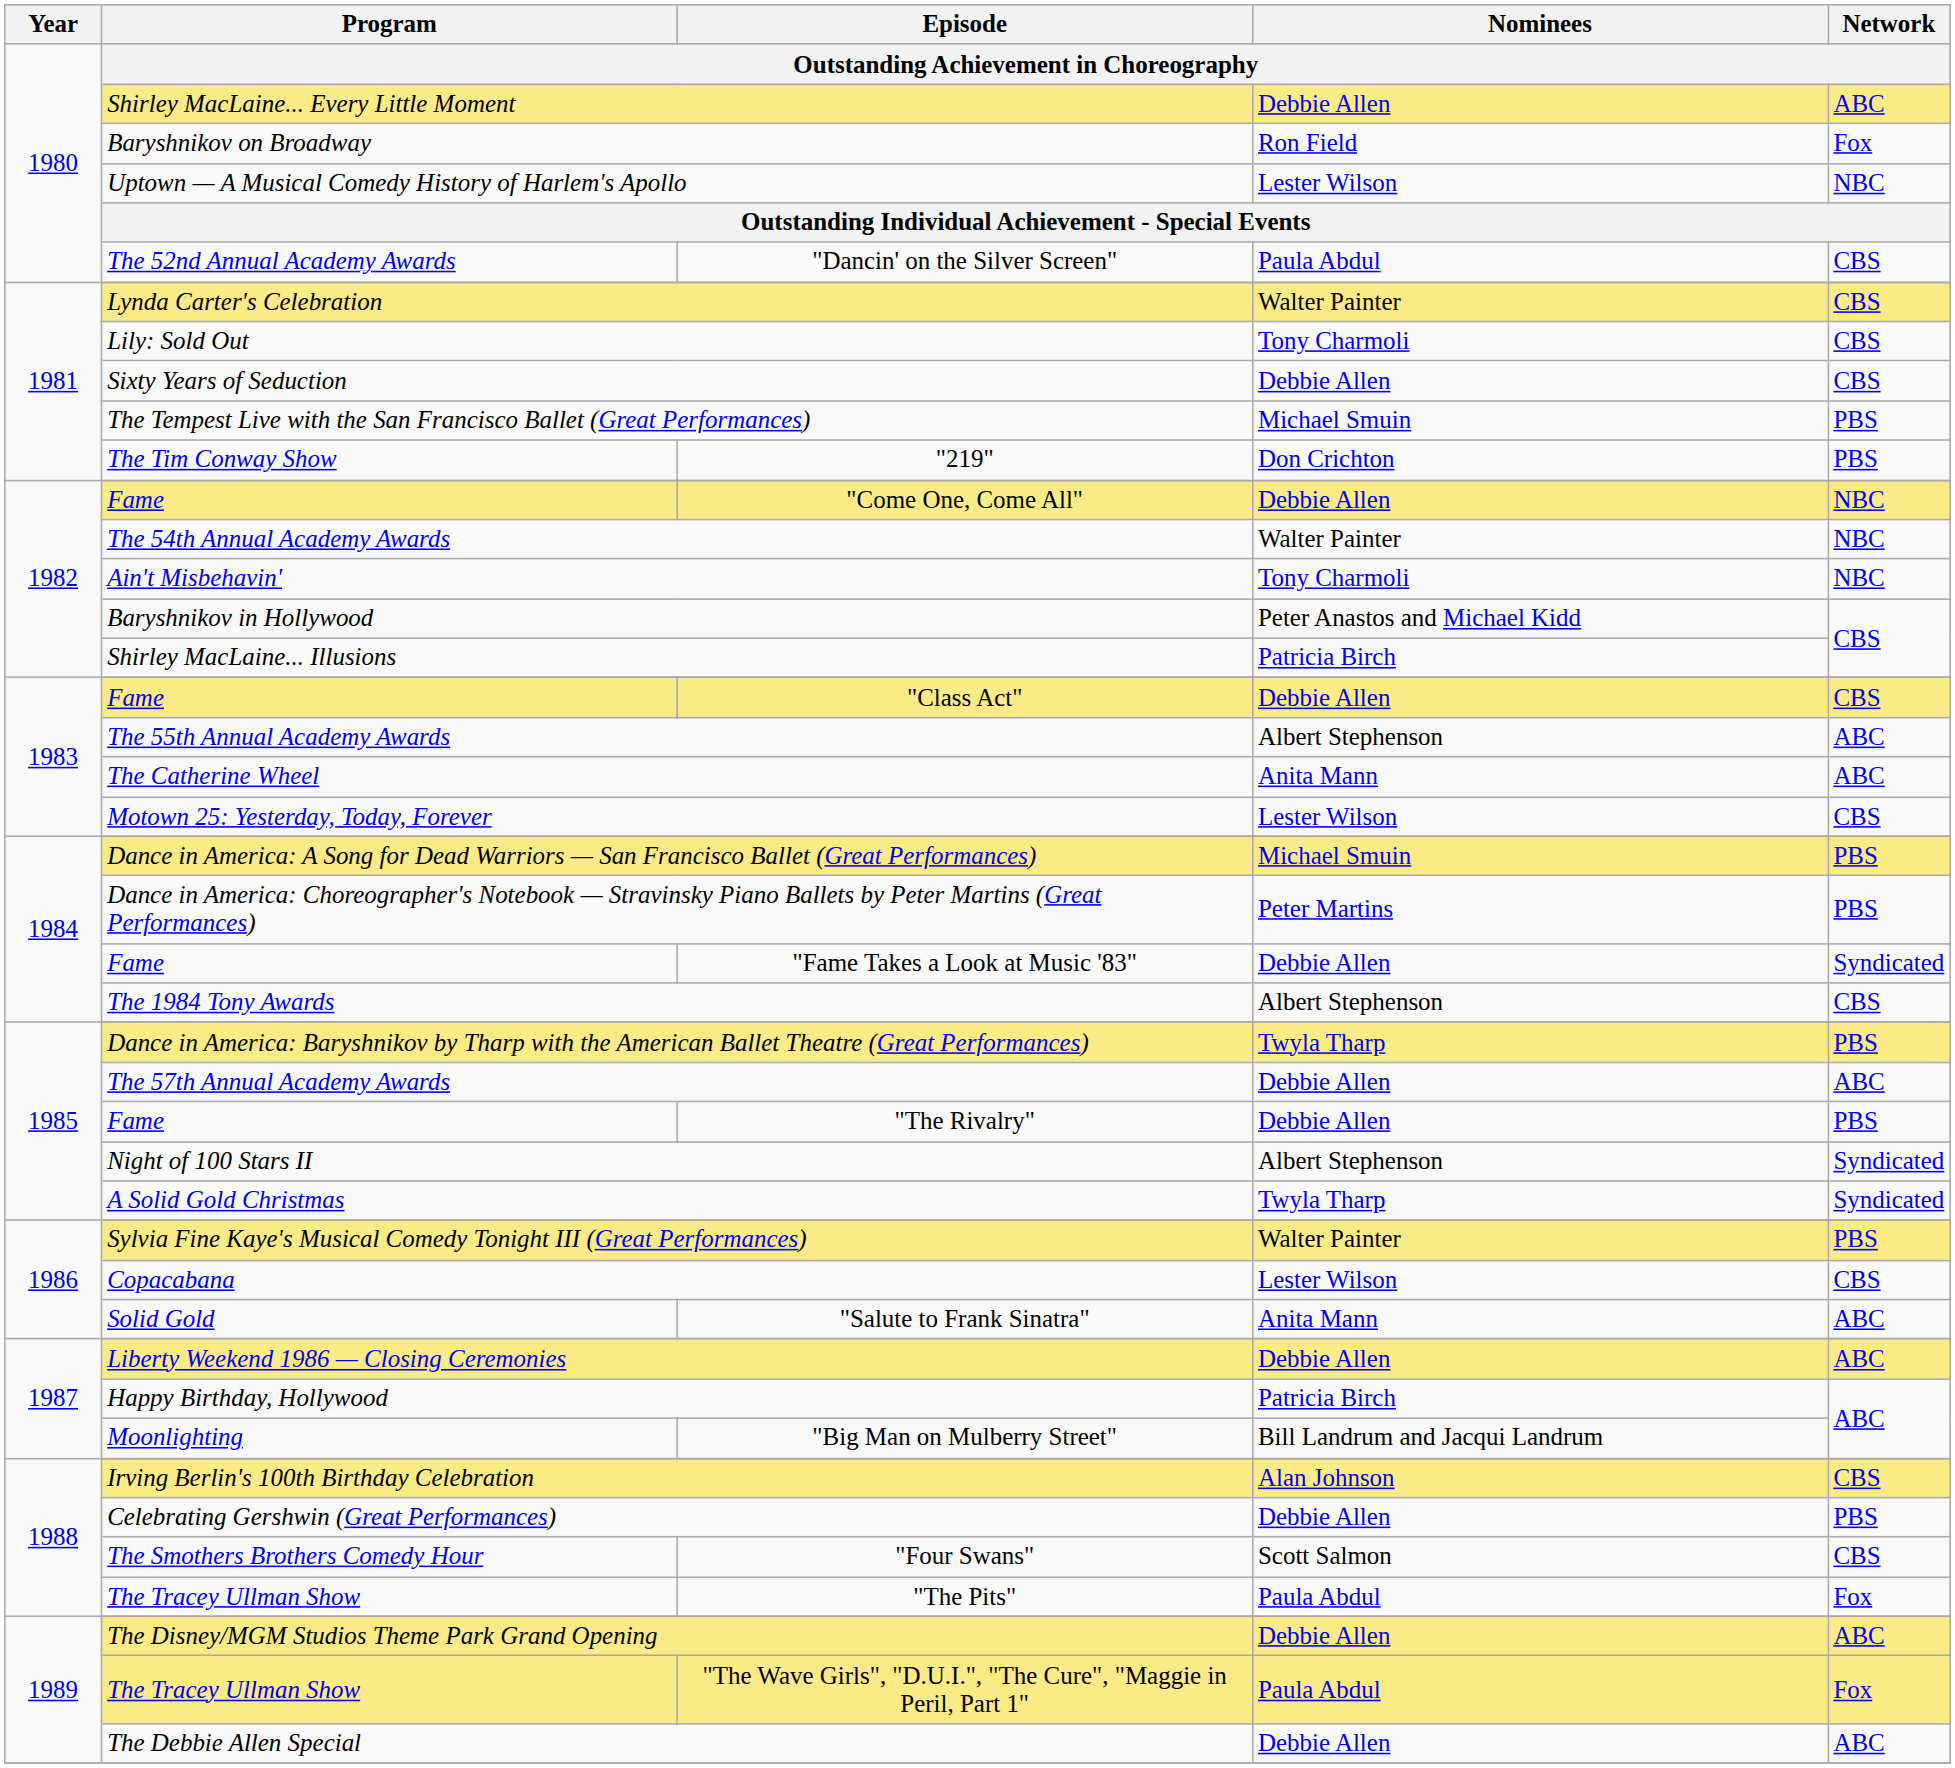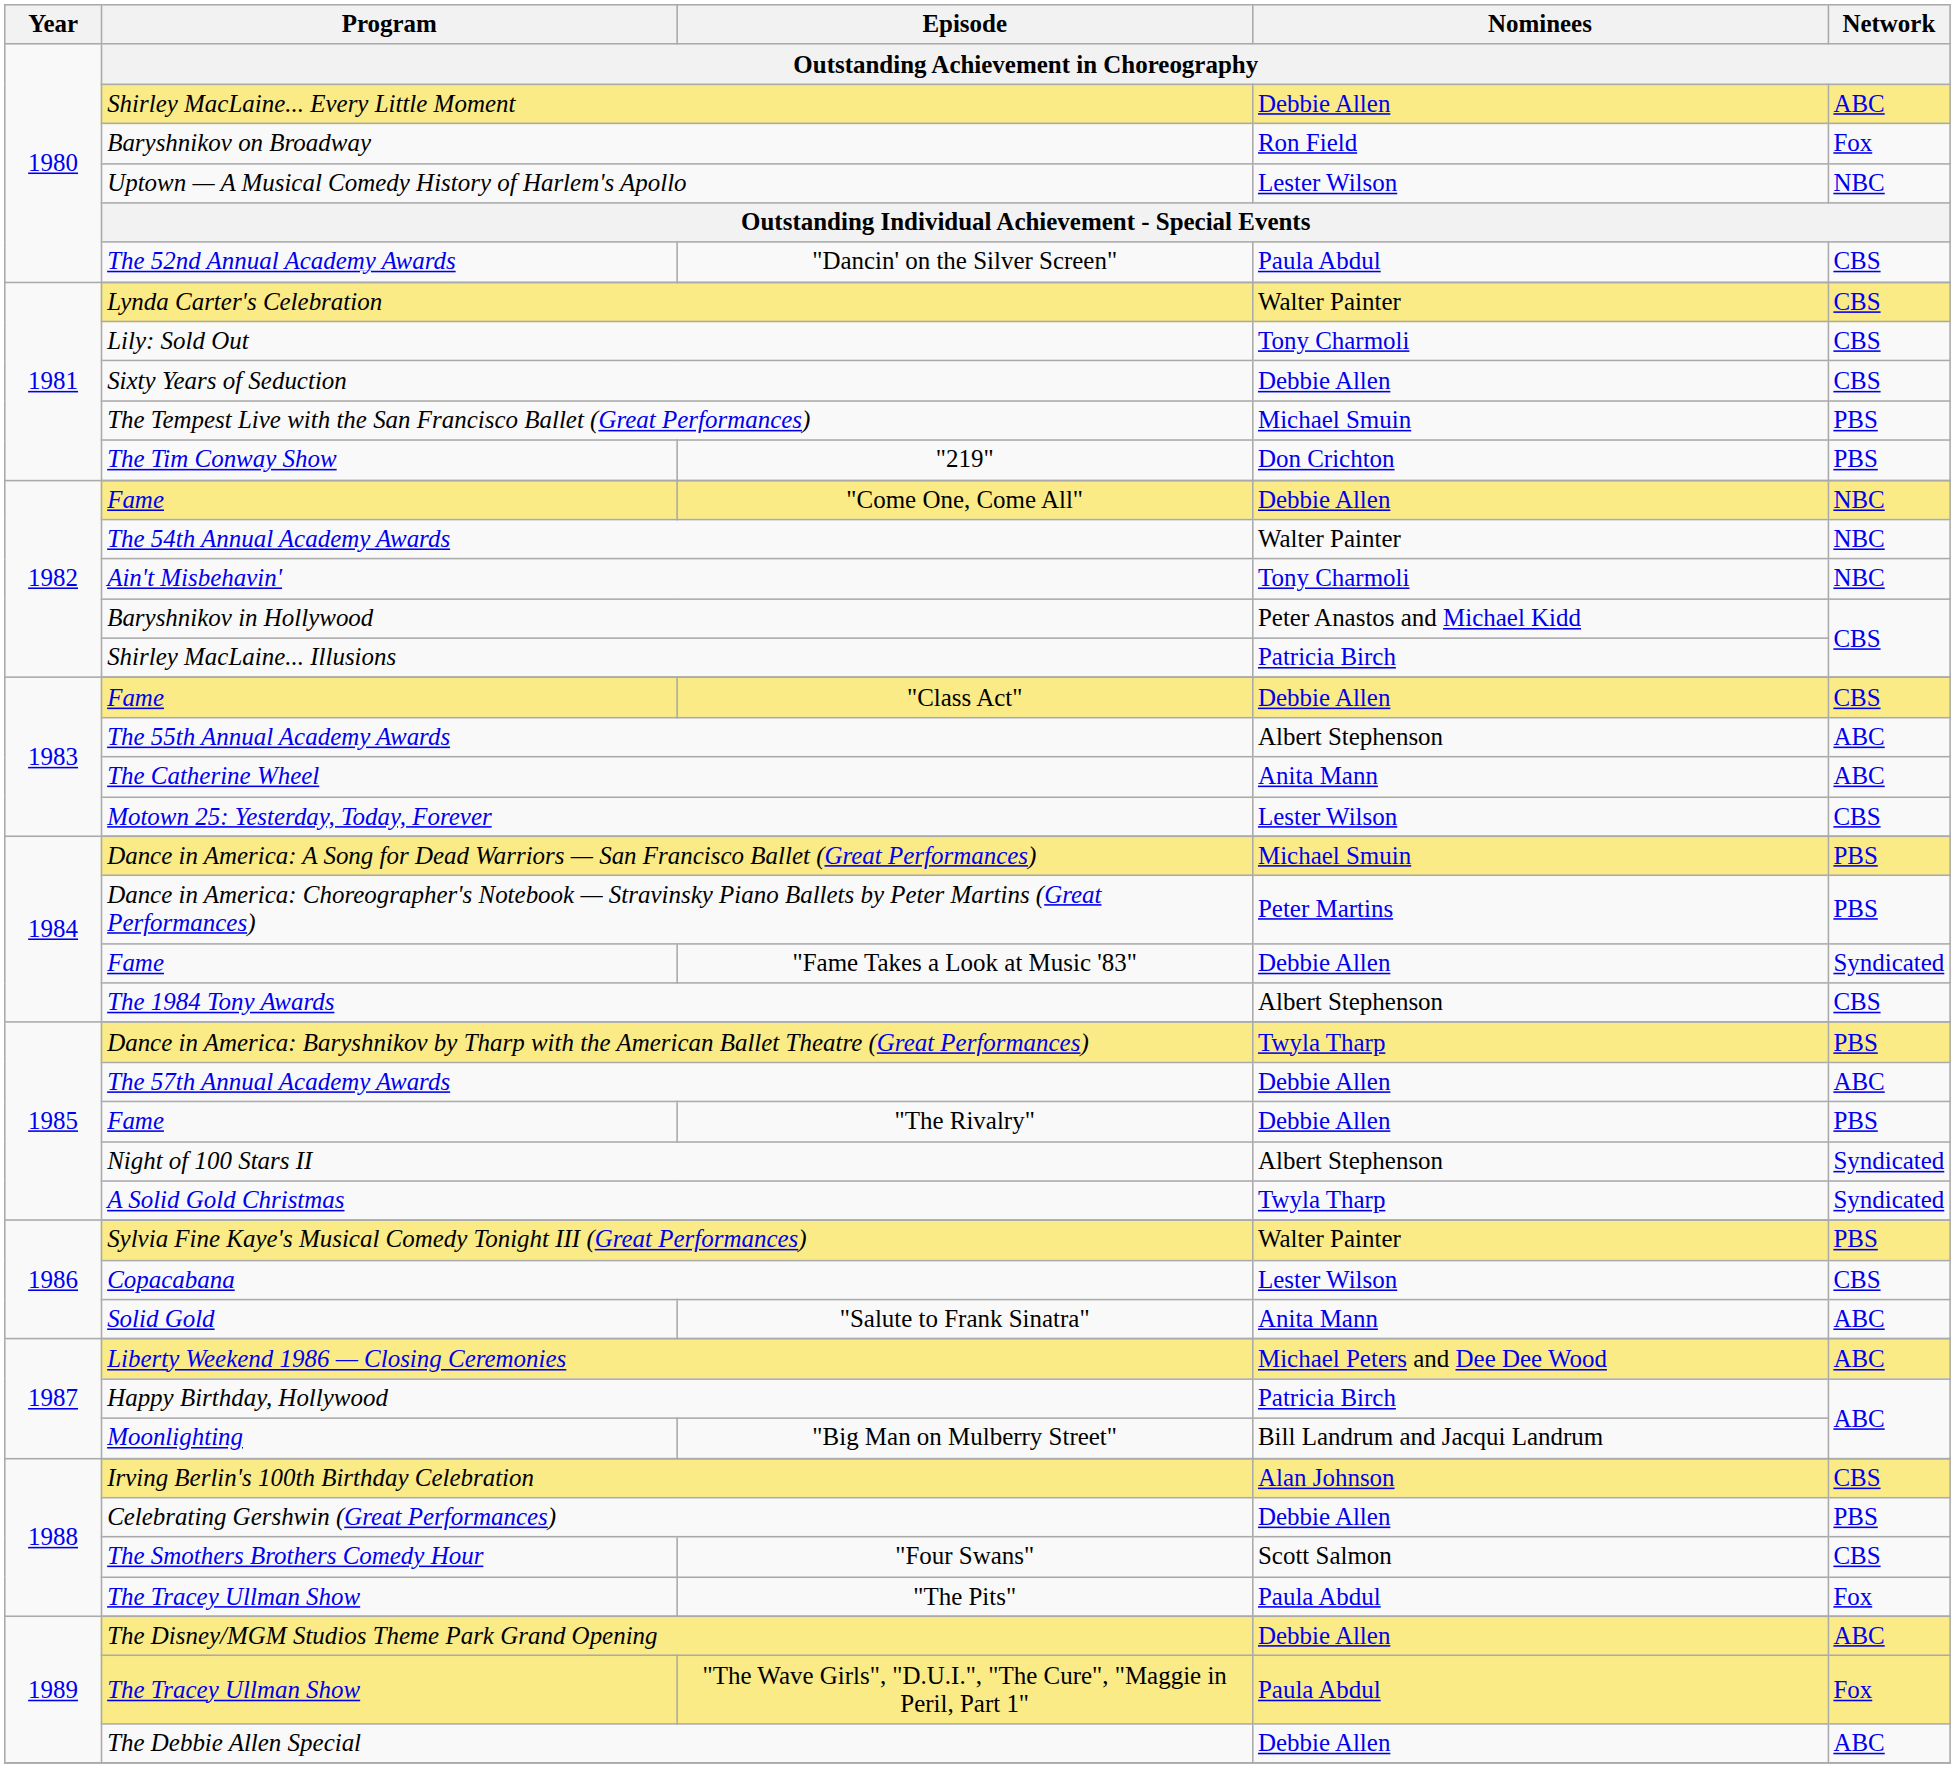(1324, 1358) Debbie Allen -> (1432, 1358) Michael Peters and Dee Dee Wood
